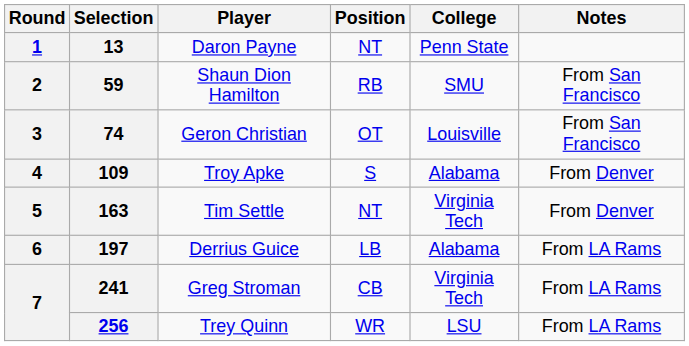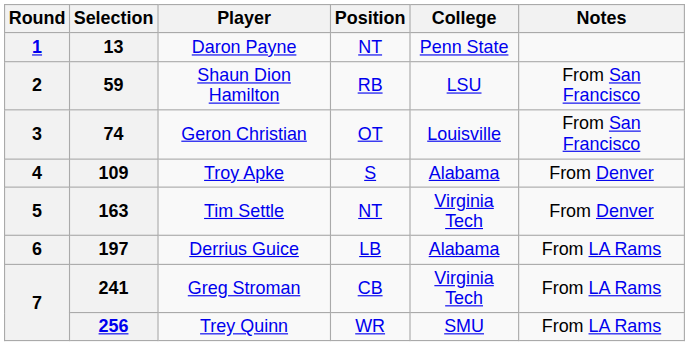(464, 85) SMU -> (464, 85) LSU
(464, 326) LSU -> (464, 326) SMU
